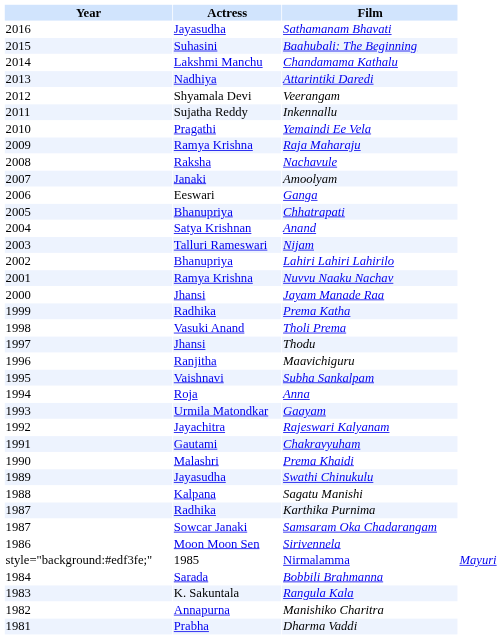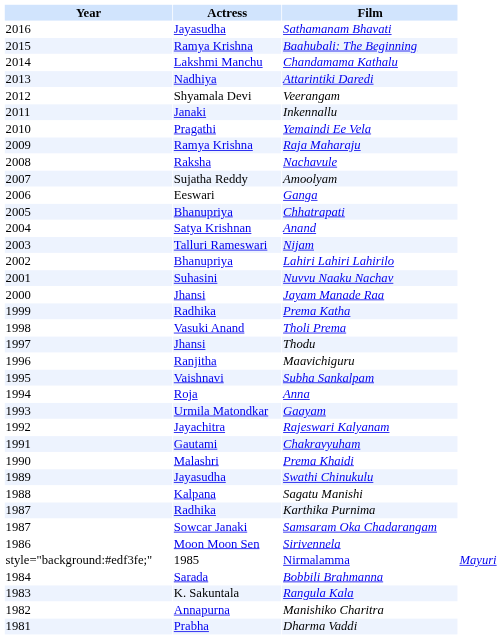(196, 45) Suhasini -> (213, 45) Ramya Krishna
(211, 112) Sujatha Reddy -> (190, 112) Janaki
(190, 178) Janaki -> (211, 178) Sujatha Reddy
(213, 278) Ramya Krishna -> (196, 278) Suhasini
